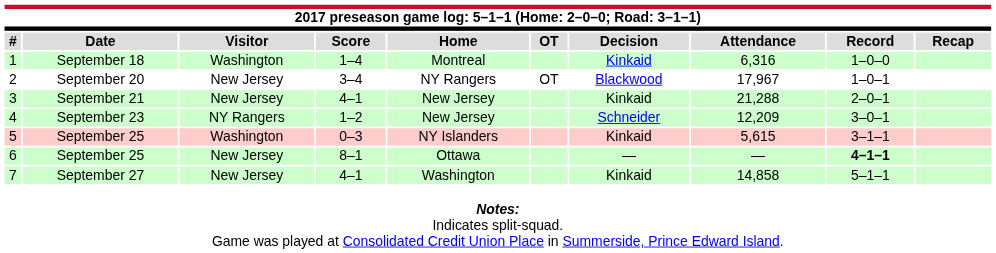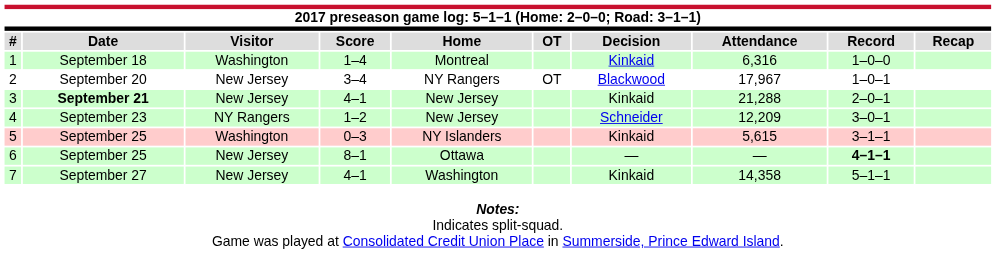(100, 98) normal -> (103, 98) bold
(758, 175) 14,858 -> (760, 175) 14,358
